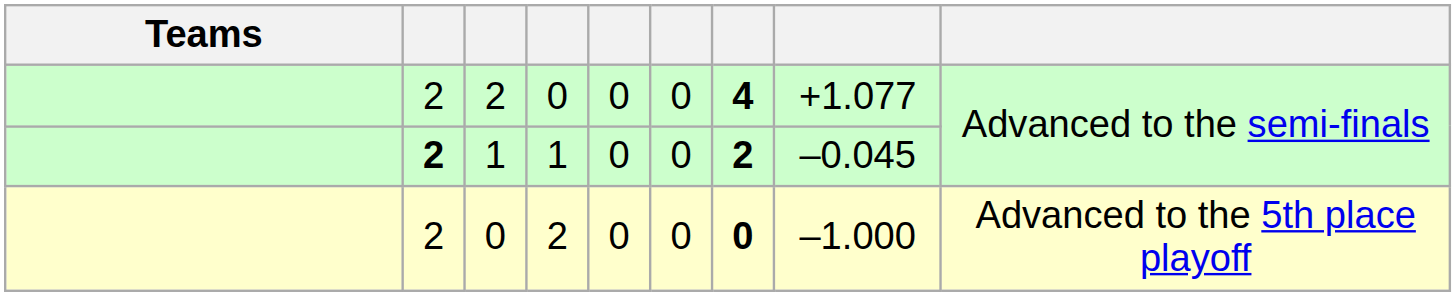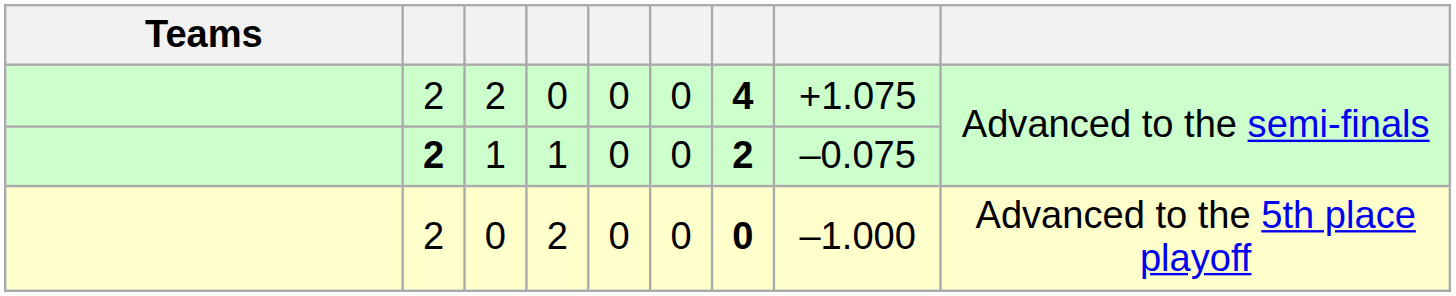(858, 95) +1.077 -> (858, 95) +1.075
(858, 155) –0.045 -> (858, 155) –0.075
